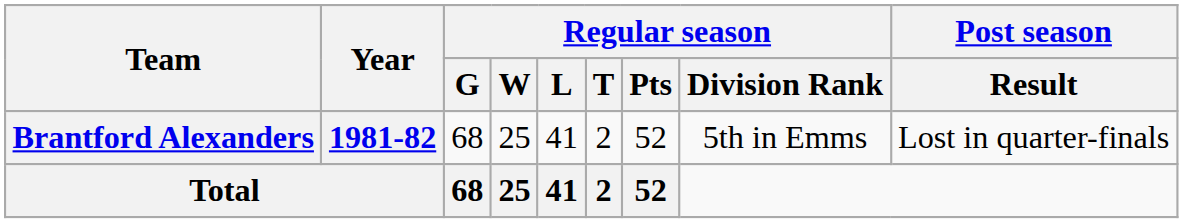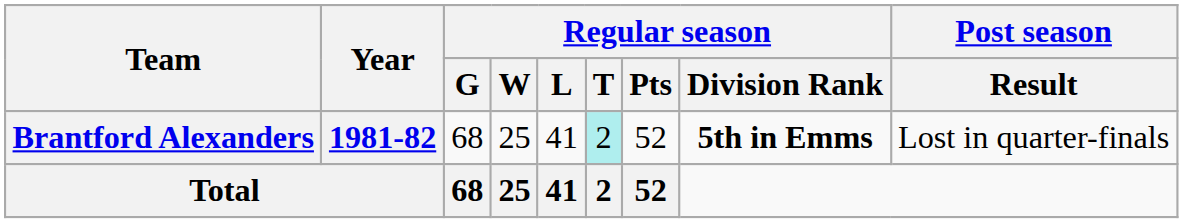(603, 137) no background -> (603, 137) paleturquoise background
(785, 137) normal -> (785, 137) bold
